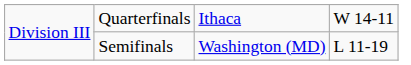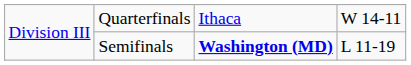(262, 45) normal -> (266, 45) bold
